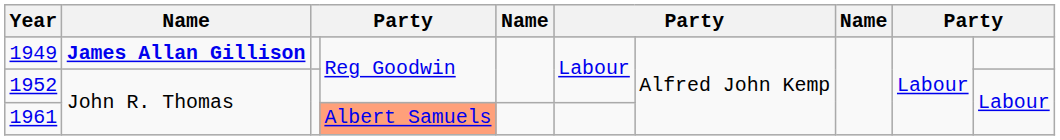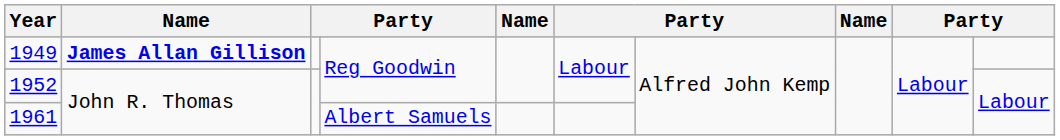(408, 118) lightsalmon background -> (408, 118) no background
